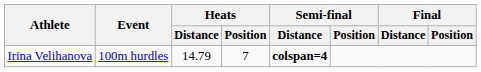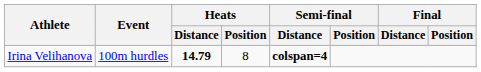(196, 56) normal -> (196, 56) bold
(245, 56) 7 -> (245, 56) 8
